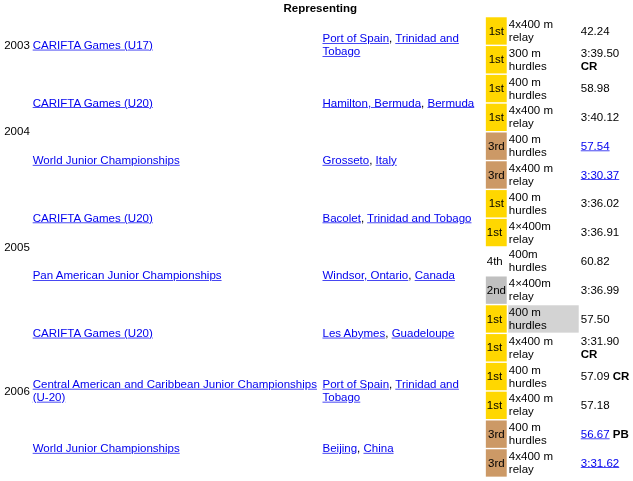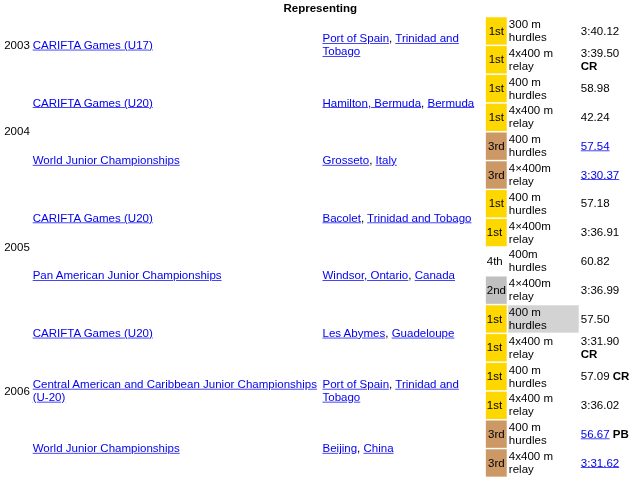(531, 31) 4x400 m relay -> (528, 31) 300 m hurdles
(595, 31) 42.24 -> (600, 31) 3:40.12
(528, 59) 300 m hurdles -> (531, 59) 4x400 m relay
(600, 117) 3:40.12 -> (595, 117) 42.24
(531, 175) 4x400 m relay -> (530, 175) 4×400m relay
(600, 203) 3:36.02 -> (595, 203) 57.18
(595, 405) 57.18 -> (600, 405) 3:36.02
